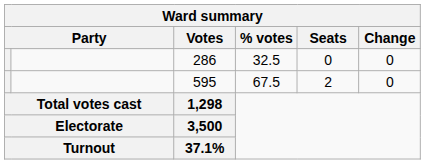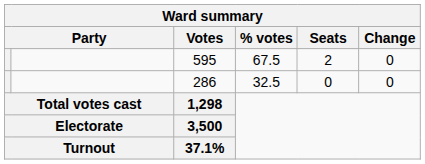rows swapped: (205, 82) <-> (205, 60)
